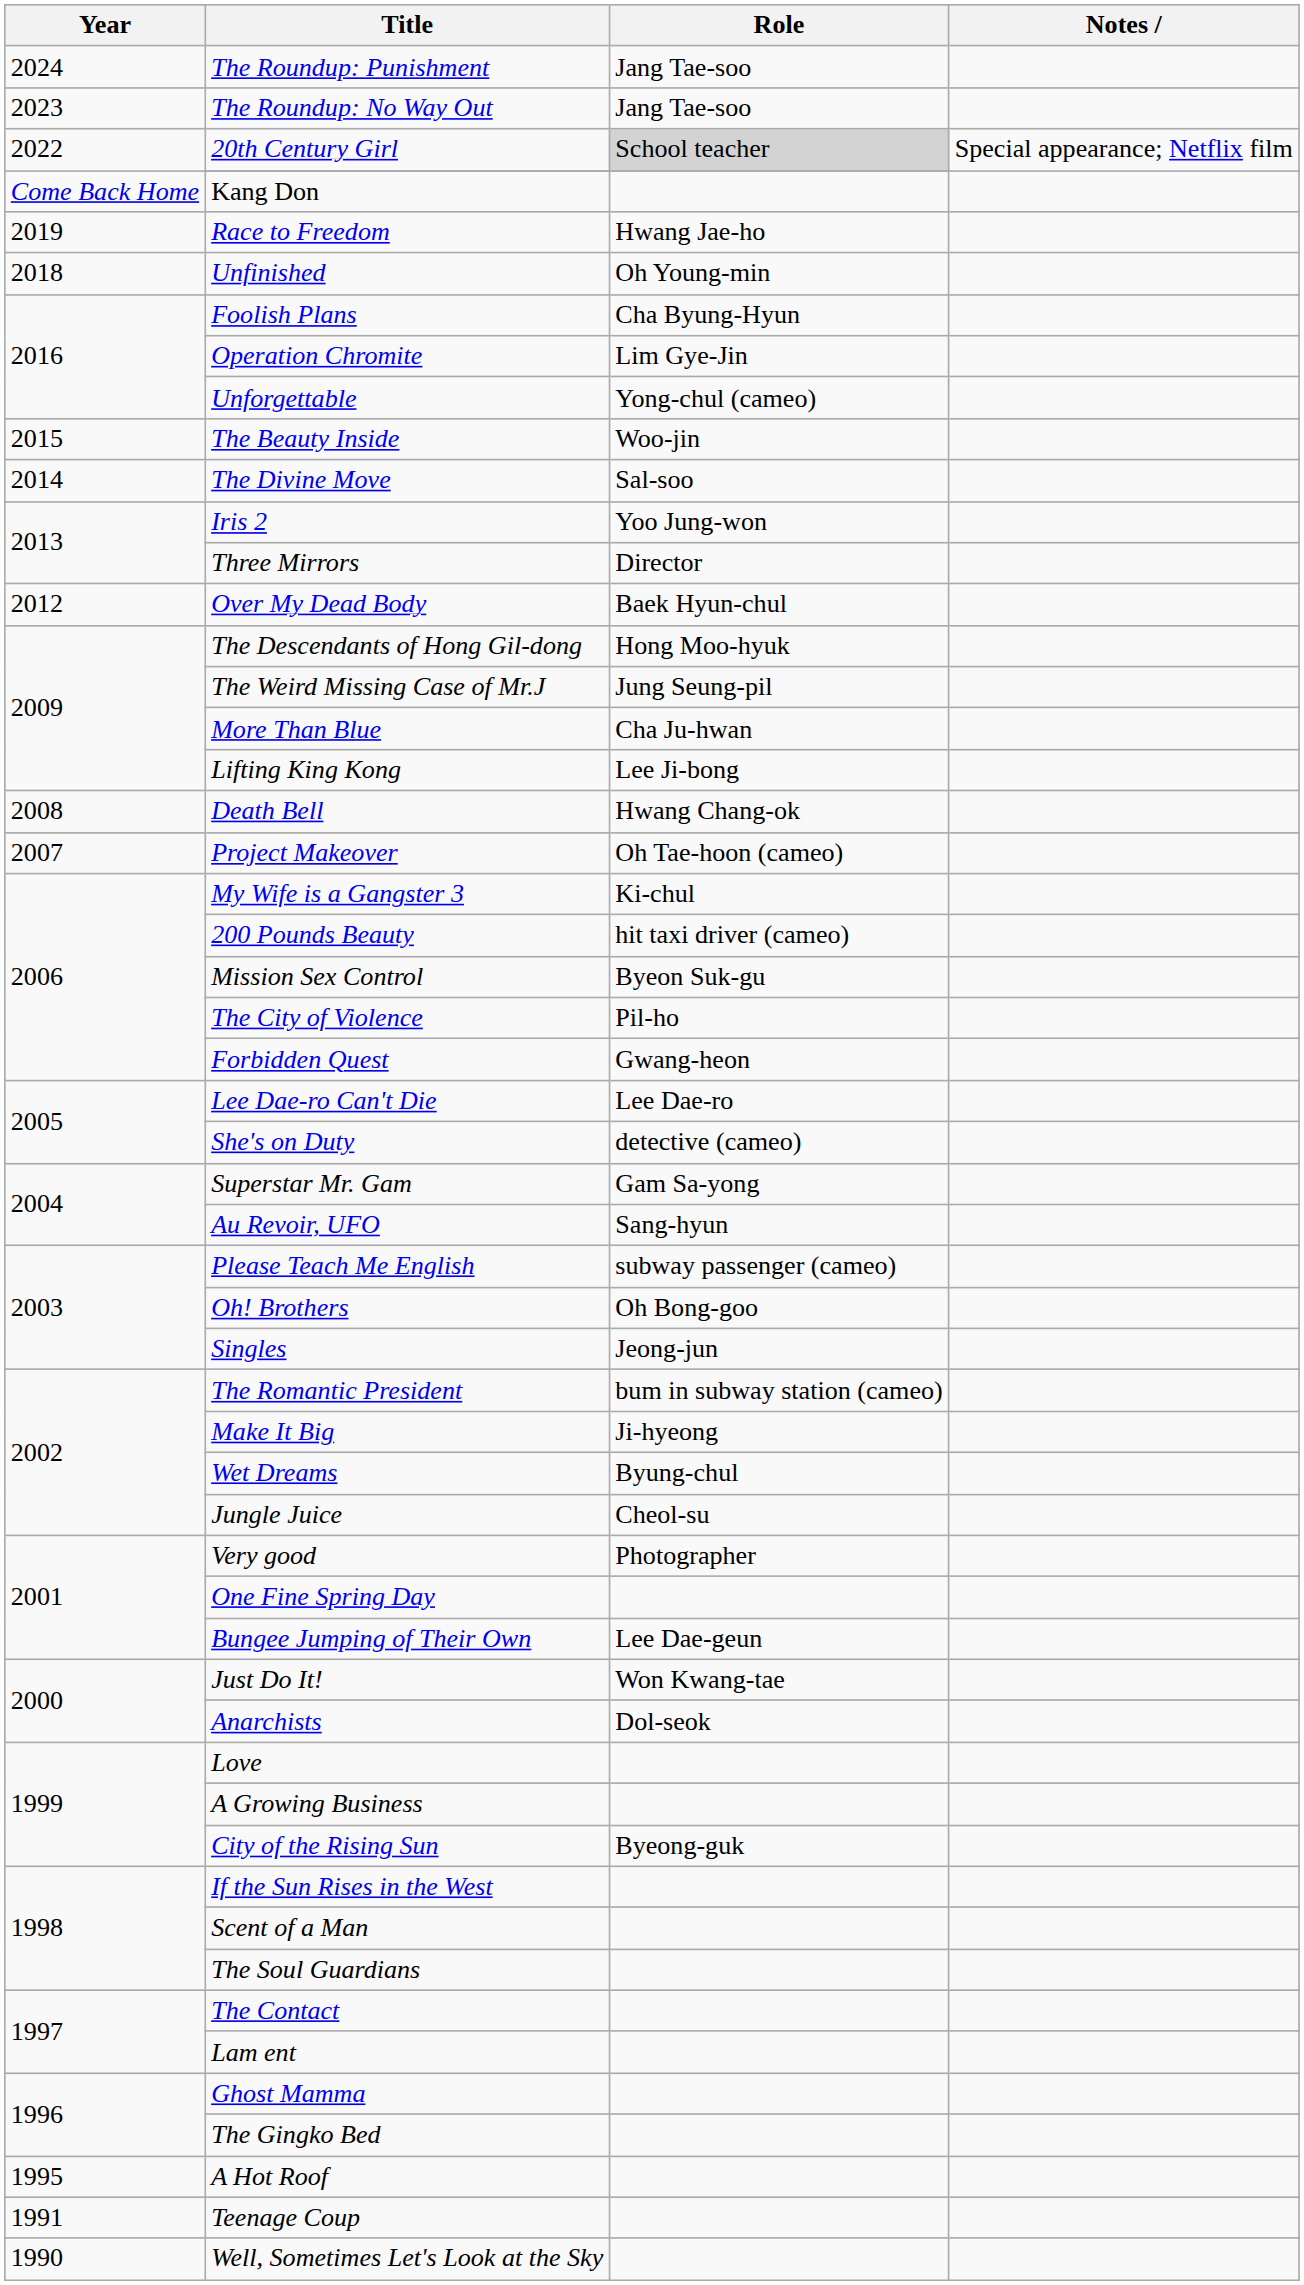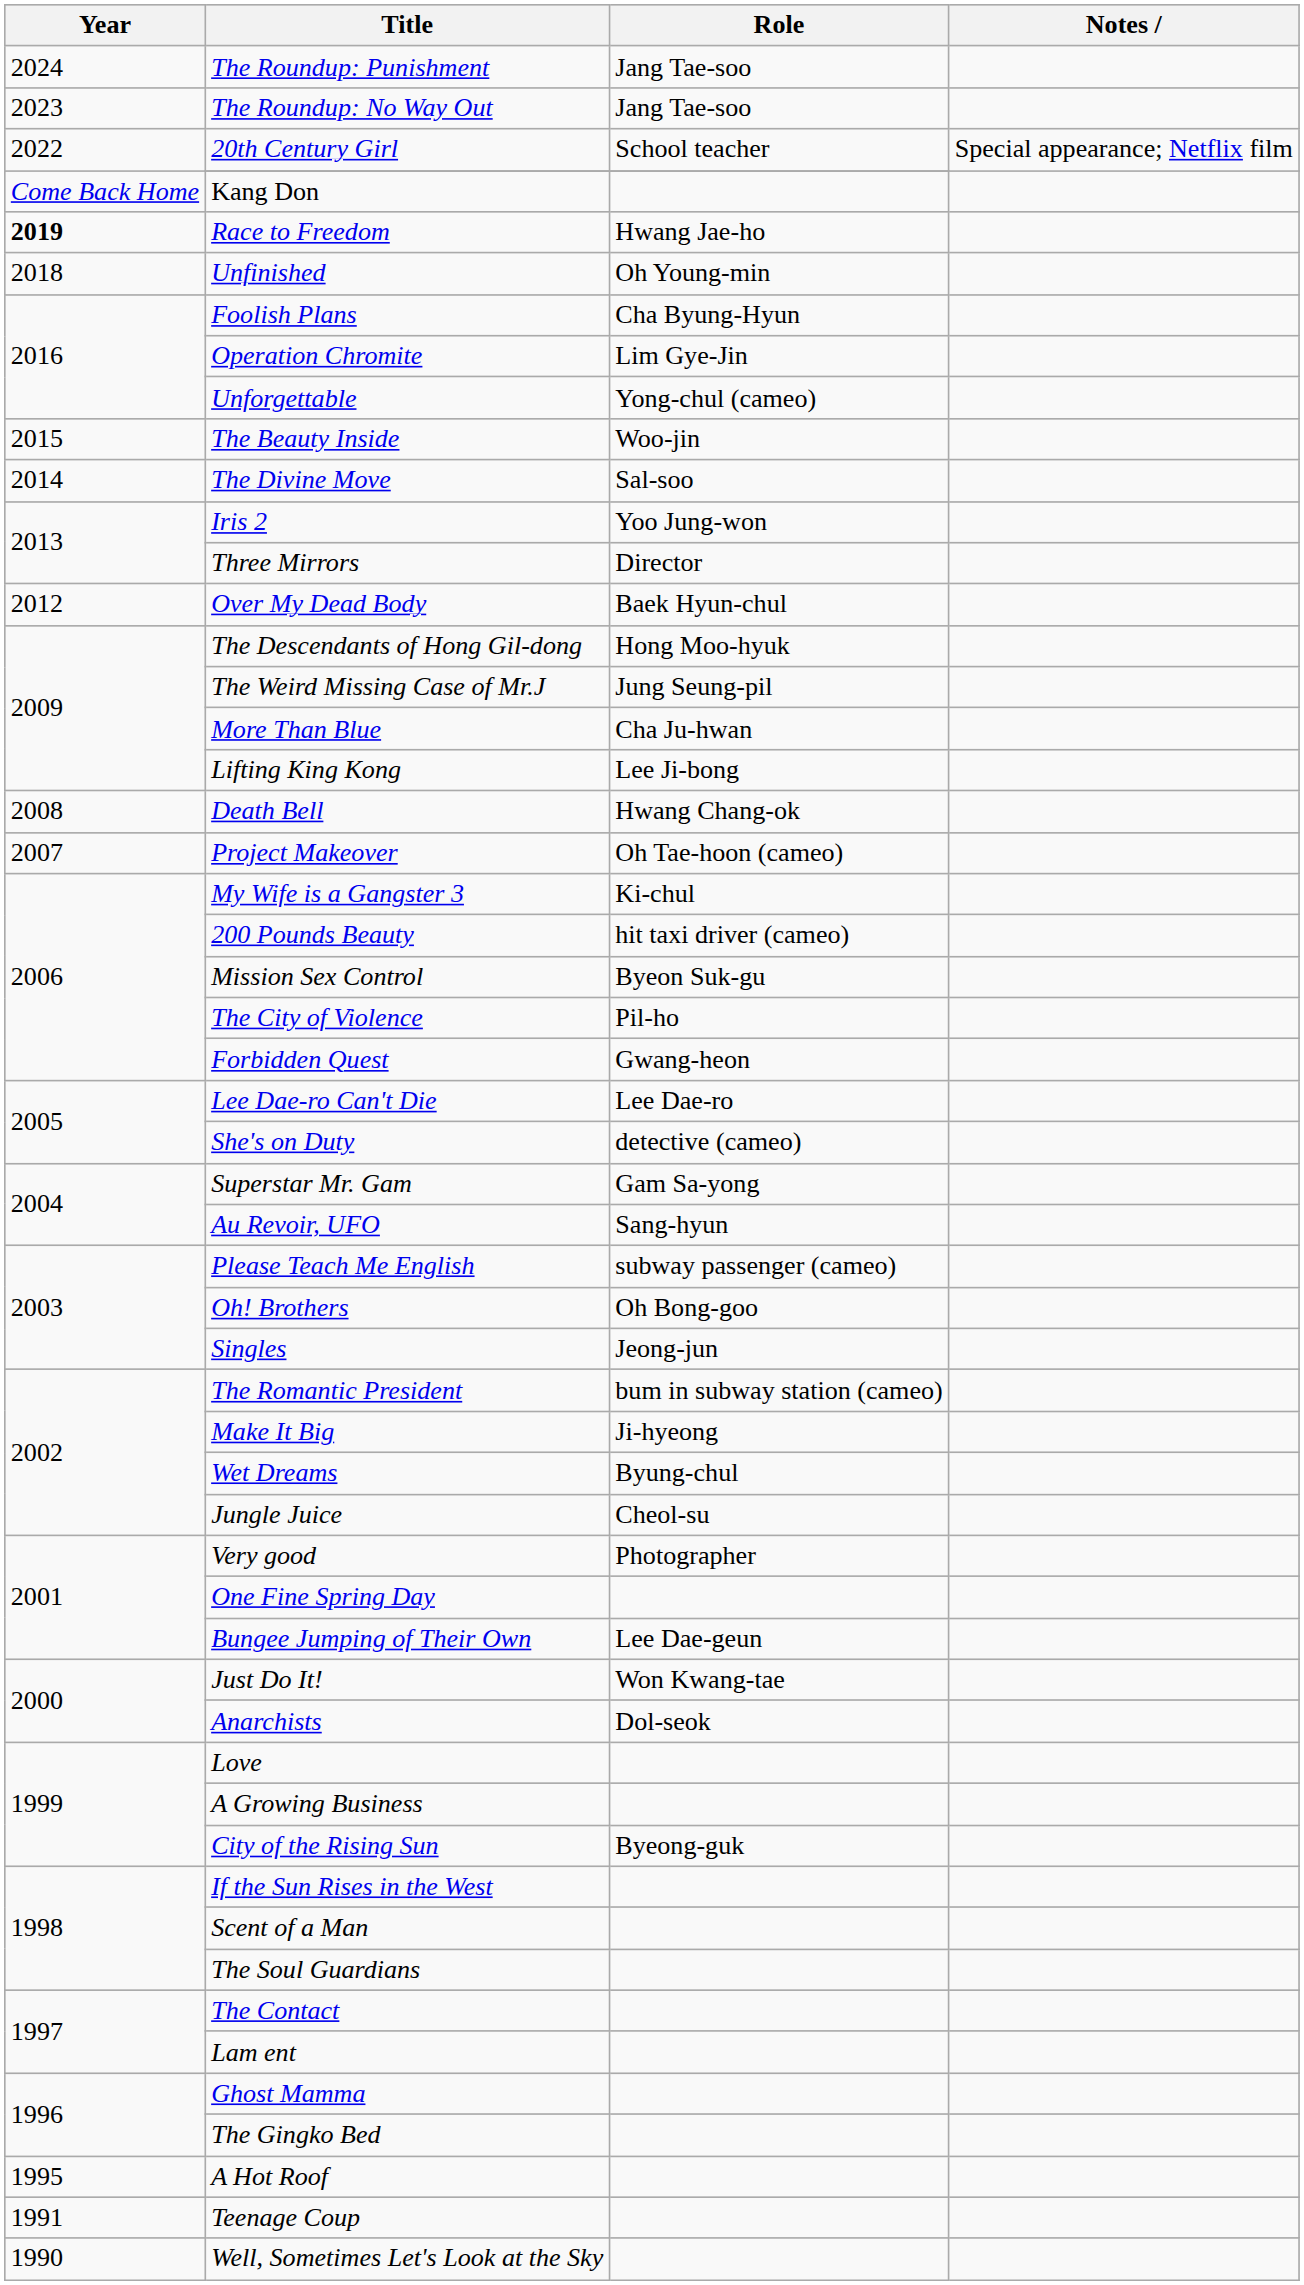(692, 149) lightgrey background -> (692, 149) no background
(37, 231) normal -> (37, 231) bold
